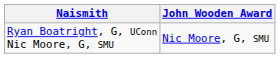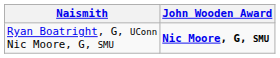(216, 38) normal -> (216, 38) bold
